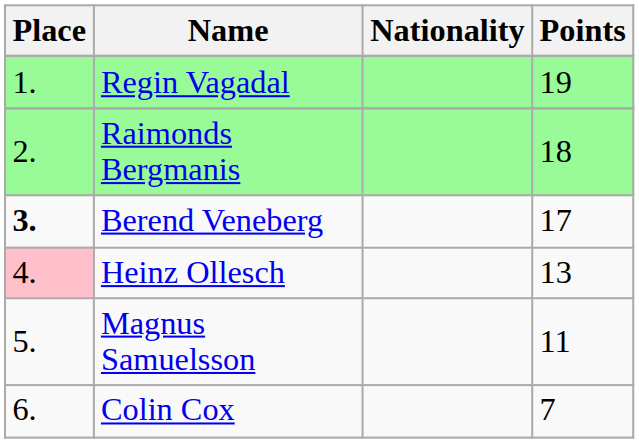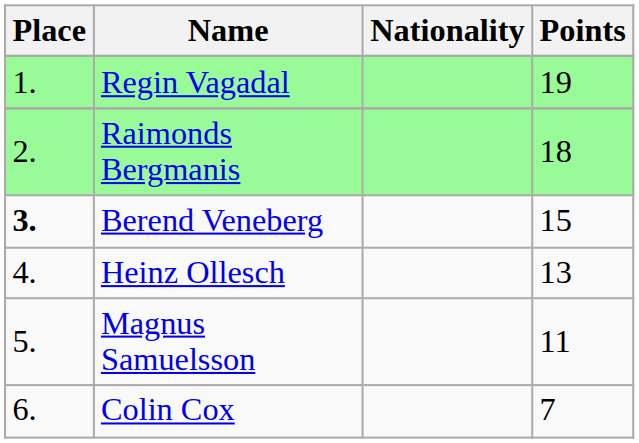(556, 220) 17 -> (556, 220) 15
(25, 271) pink background -> (25, 271) no background
